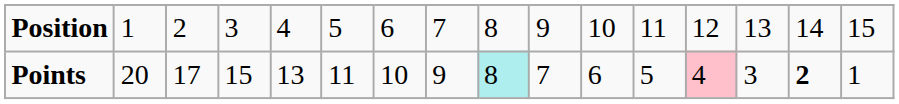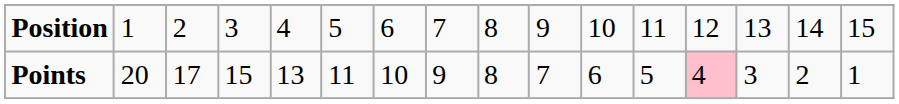(491, 74) paleturquoise background -> (491, 74) no background
(802, 74) bold -> (802, 74) normal
